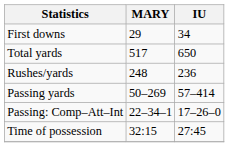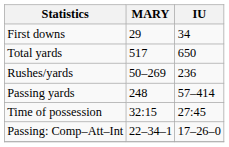(138, 73) 248 -> (147, 73) 50–269
(147, 92) 50–269 -> (138, 92) 248
rows swapped: (65, 112) <-> (55, 131)
